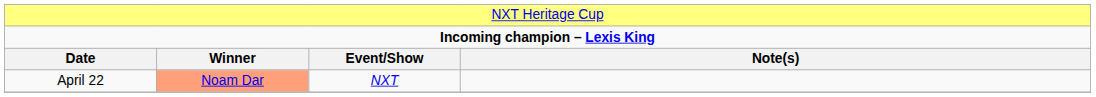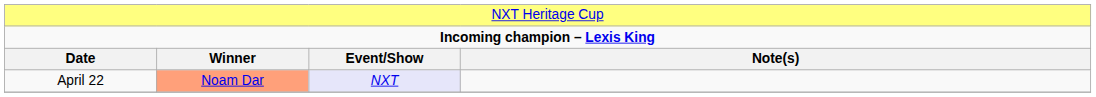(385, 80) no background -> (385, 80) lavender background
